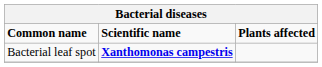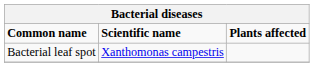(167, 52) bold -> (163, 52) normal
